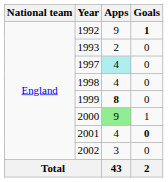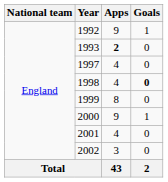(147, 30) bold -> (147, 30) normal
(116, 47) normal -> (116, 47) bold
(116, 64) paleturquoise background -> (116, 64) no background
(147, 82) normal -> (147, 82) bold
(116, 99) bold -> (116, 99) normal
(116, 116) lightgreen background -> (116, 116) no background
(147, 133) bold -> (147, 133) normal
